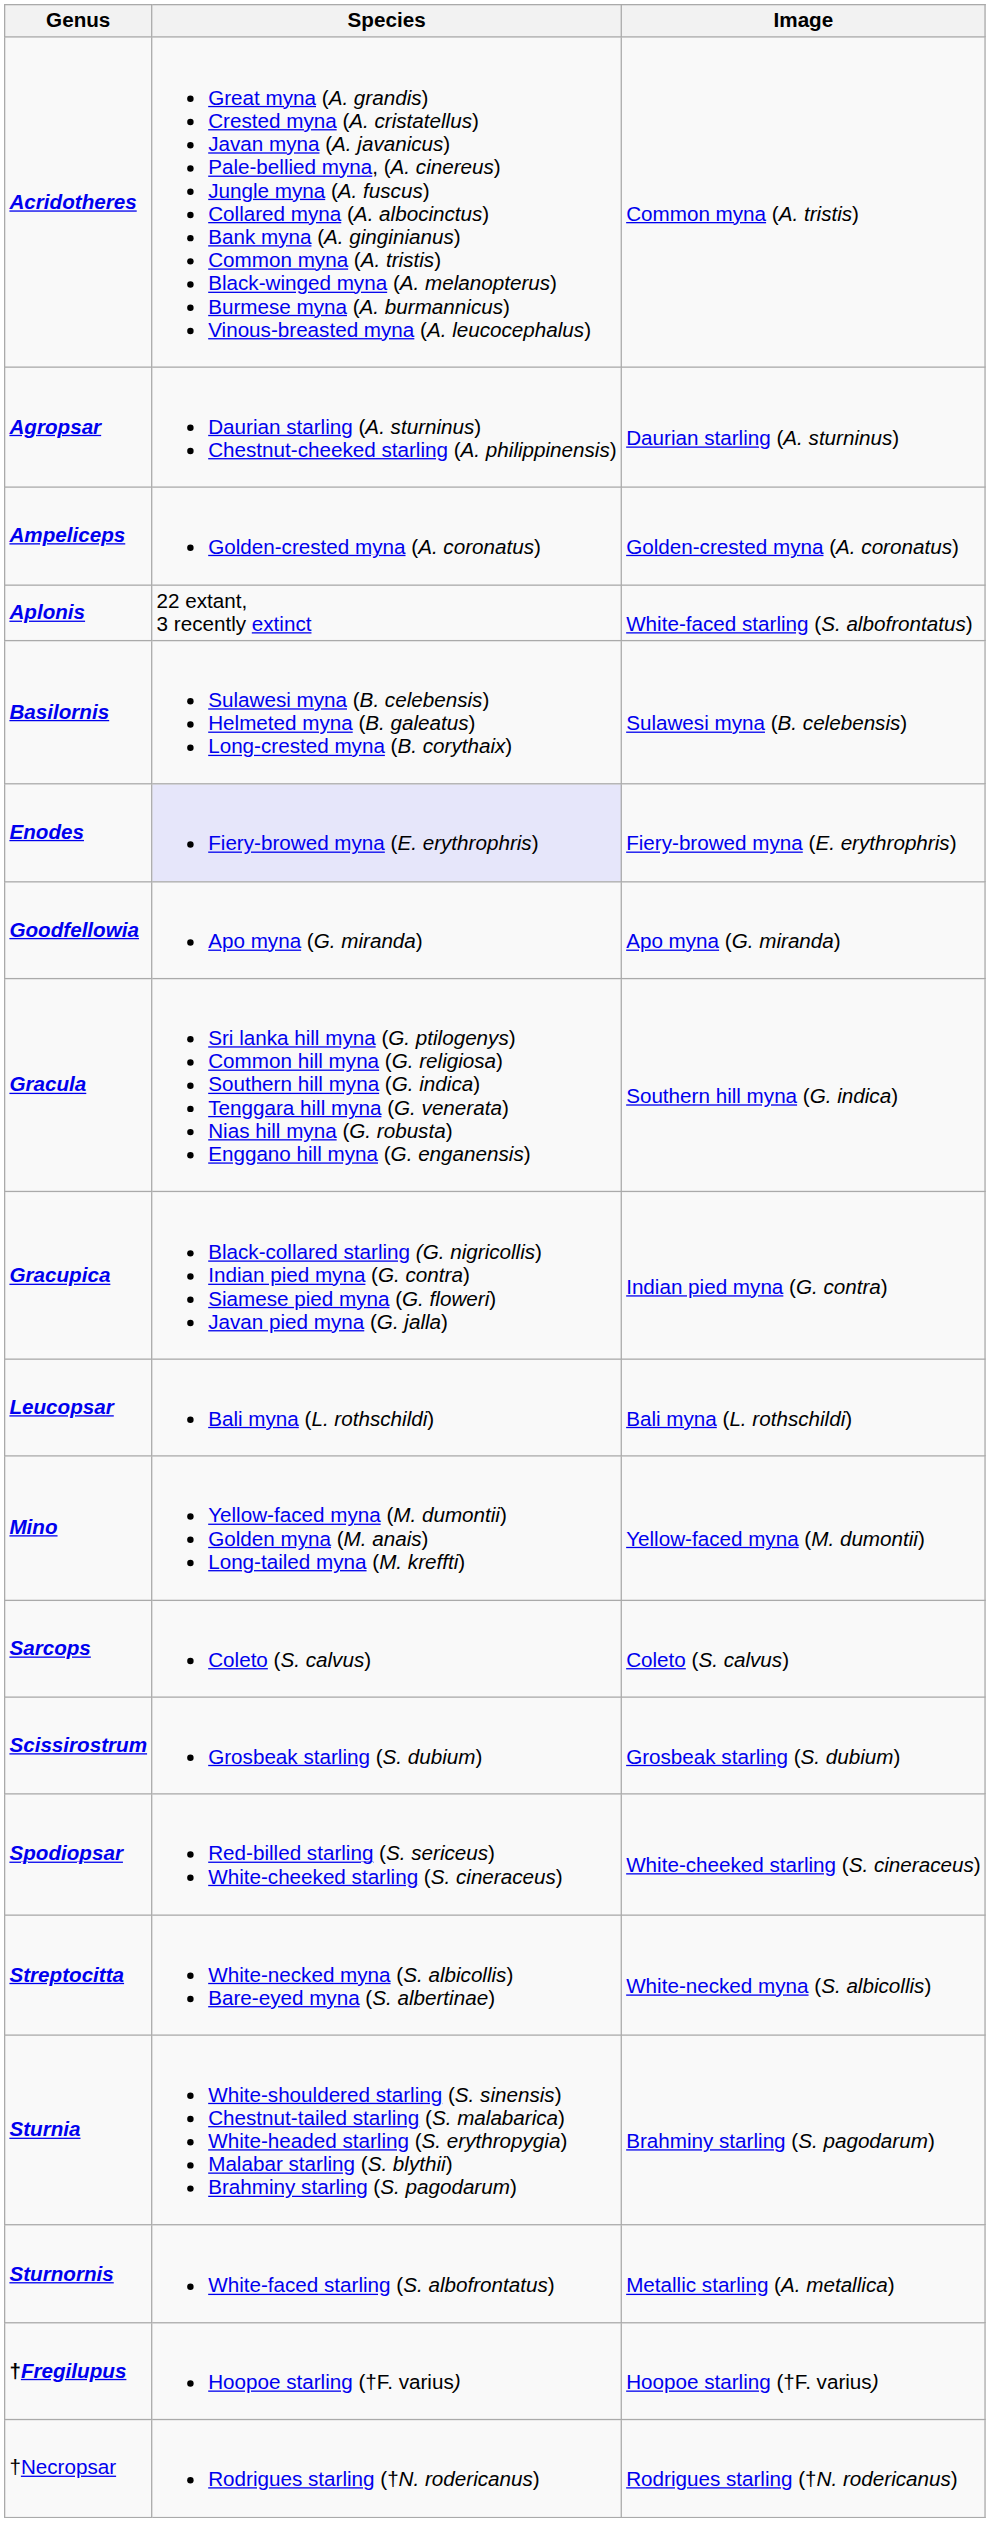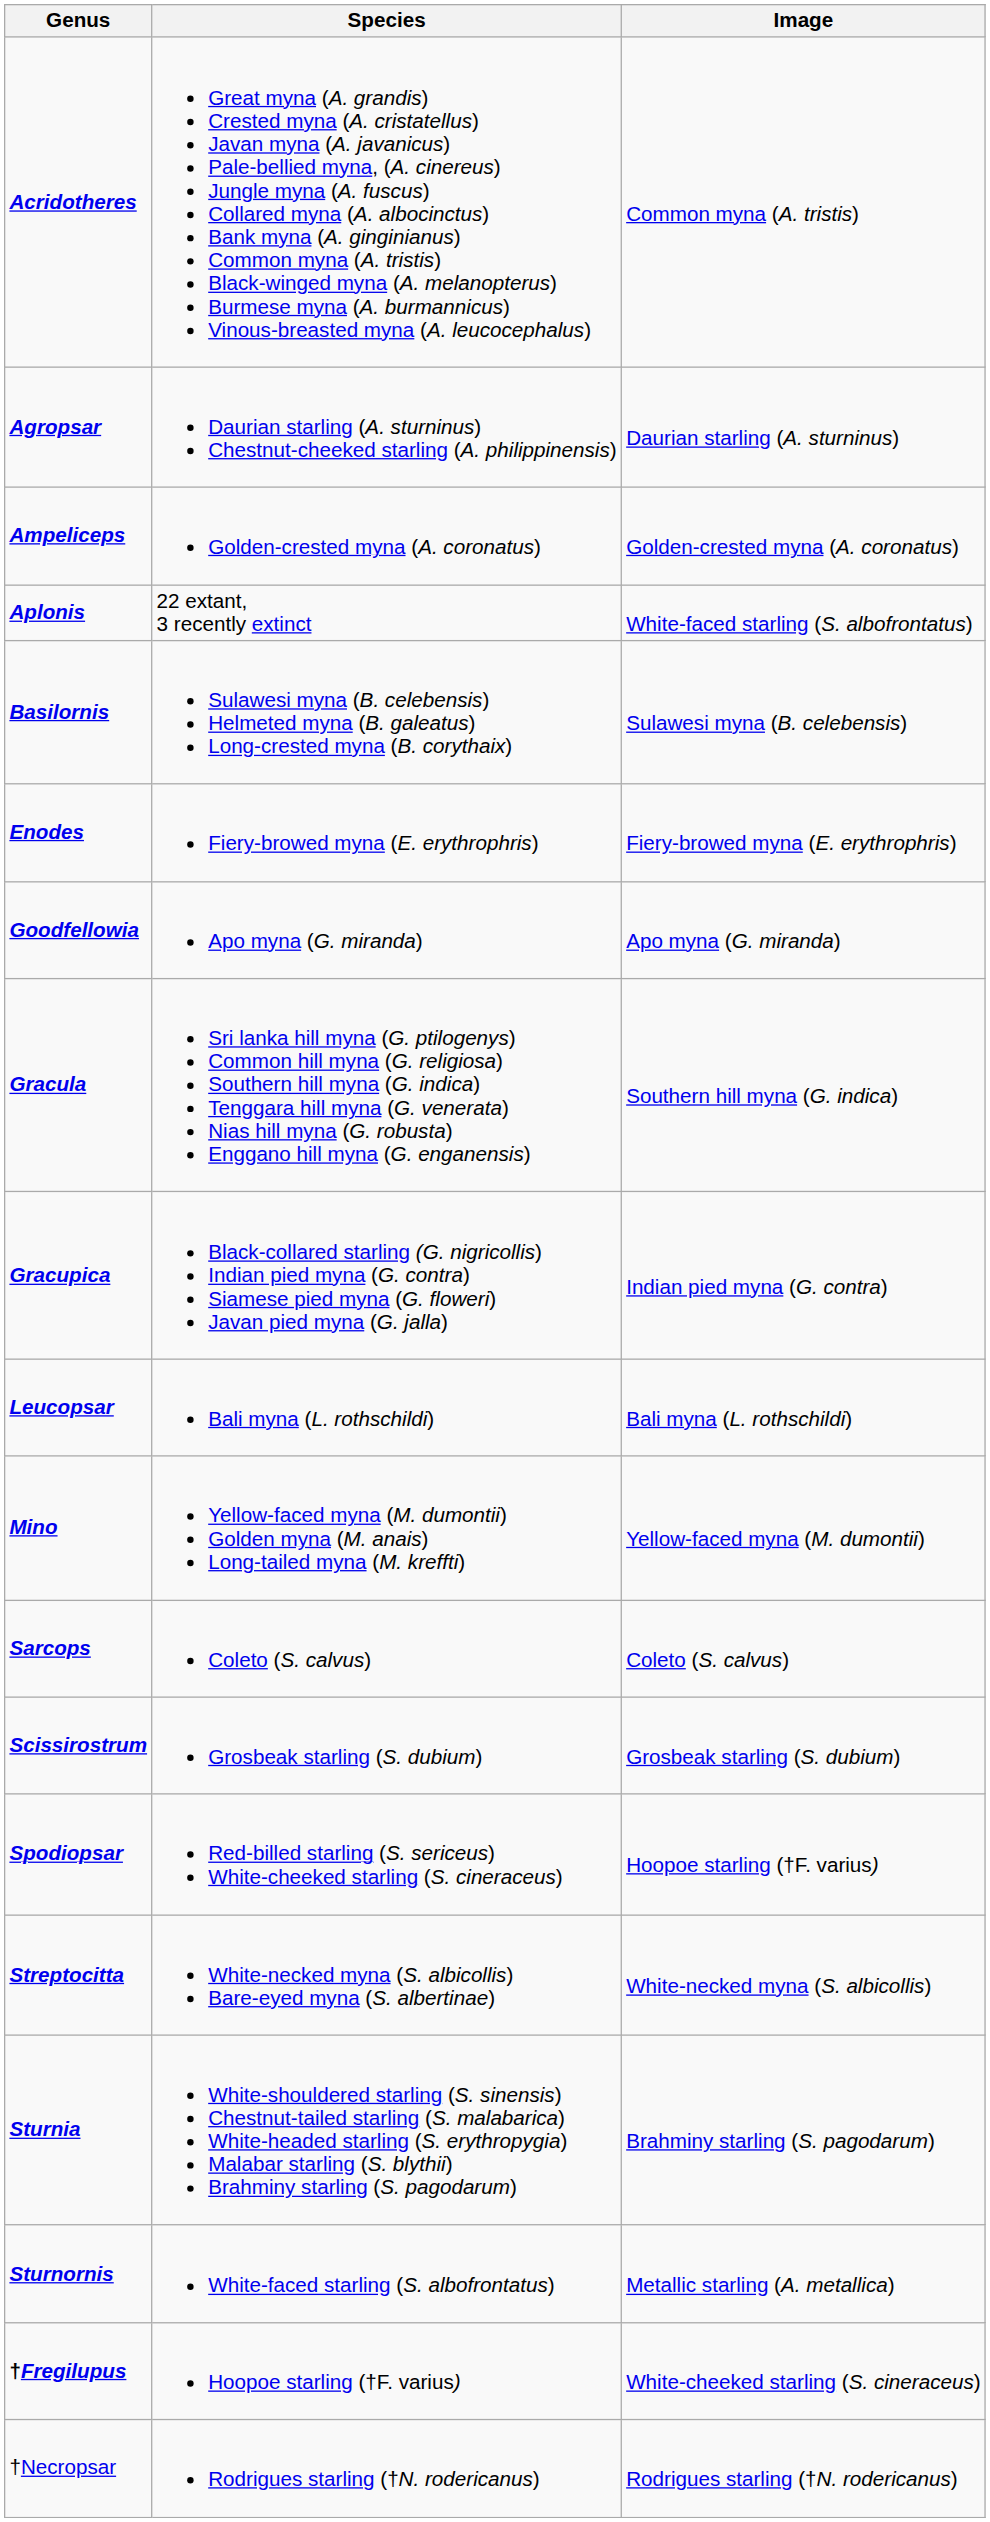(387, 844) lavender background -> (387, 844) no background
(803, 1865) White-cheeked starling (S. cineraceus) -> (752, 1865) Hoopoe starling (†F. varius)
(752, 2382) Hoopoe starling (†F. varius) -> (803, 2382) White-cheeked starling (S. cineraceus)
